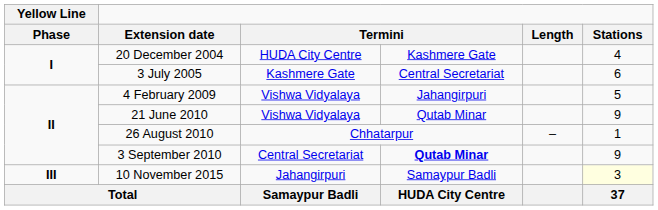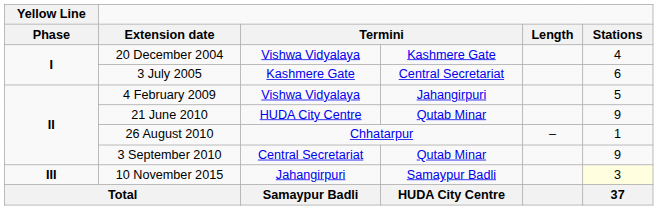(311, 54) HUDA City Centre -> (311, 54) Vishwa Vidyalaya
(311, 114) Vishwa Vidyalaya -> (311, 114) HUDA City Centre
(451, 154) bold -> (451, 154) normal
